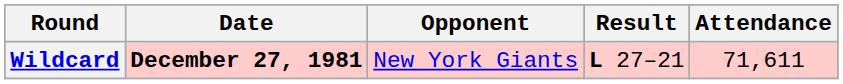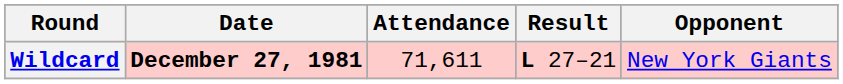columns swapped: (476, 23) <-> (764, 23)
